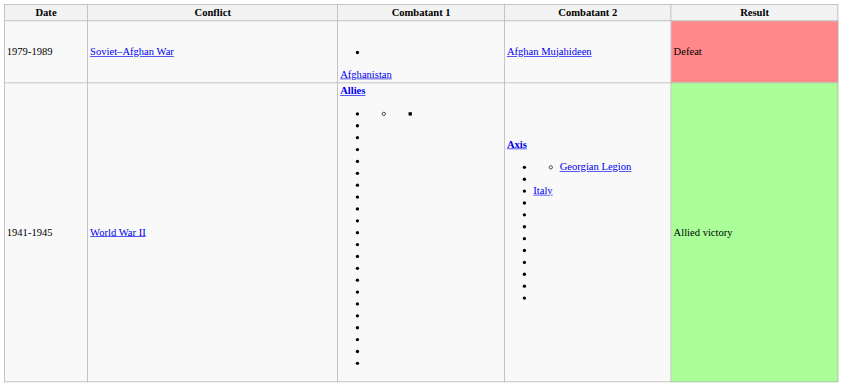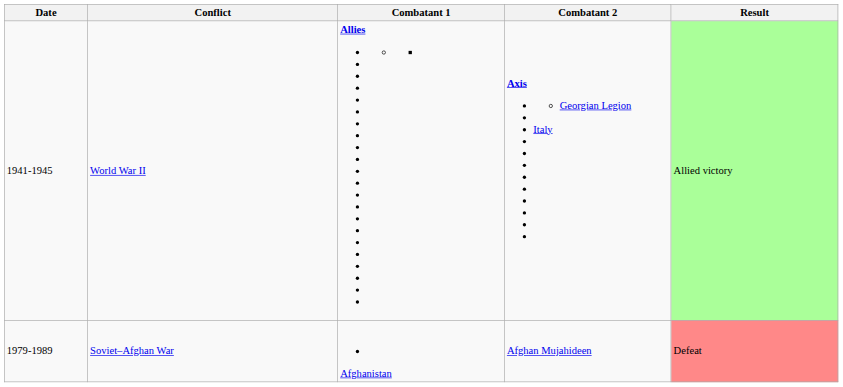rows swapped: (118, 232) <-> (132, 52)
